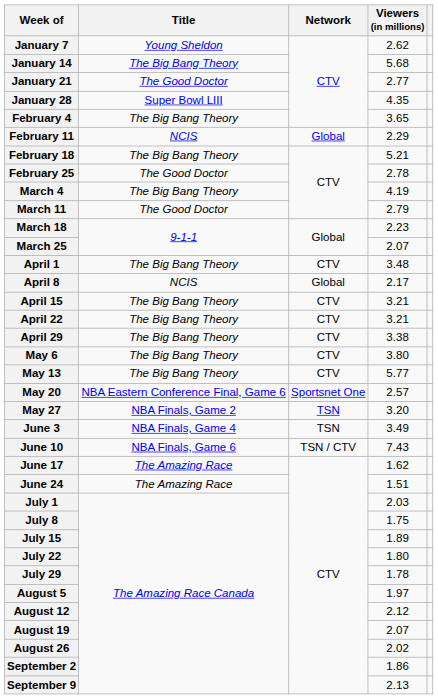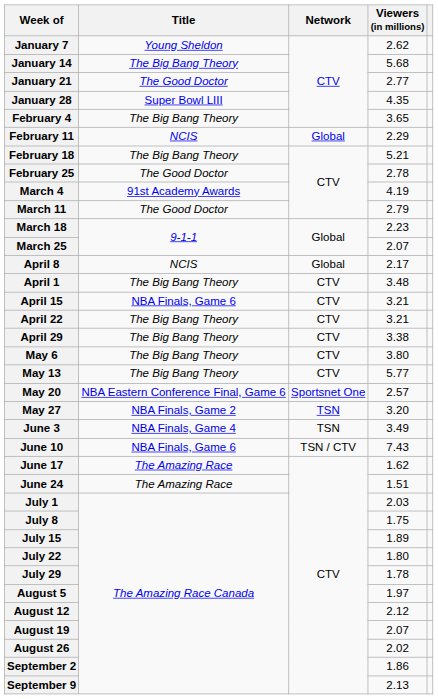(184, 191) The Big Bang Theory -> (184, 191) 91st Academy Awards
rows swapped: (42, 264) <-> (42, 282)
(184, 301) The Big Bang Theory -> (184, 301) NBA Finals, Game 6
